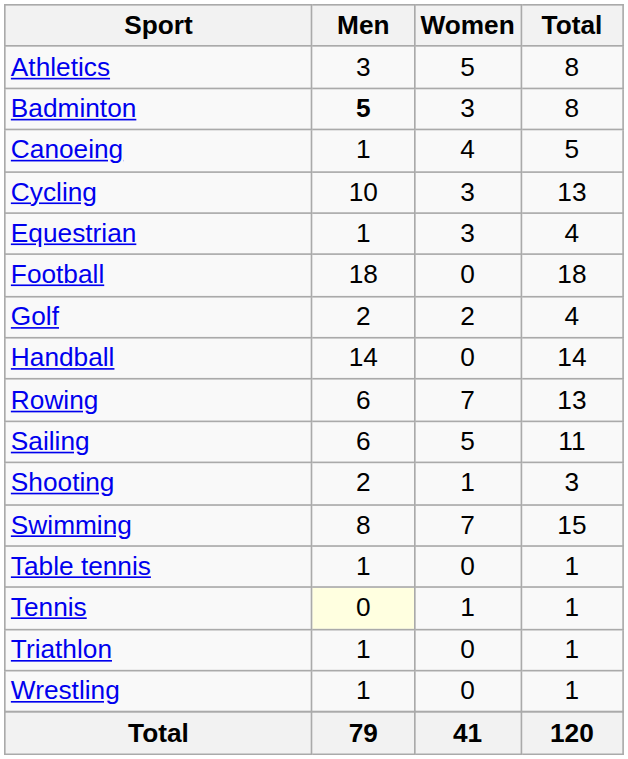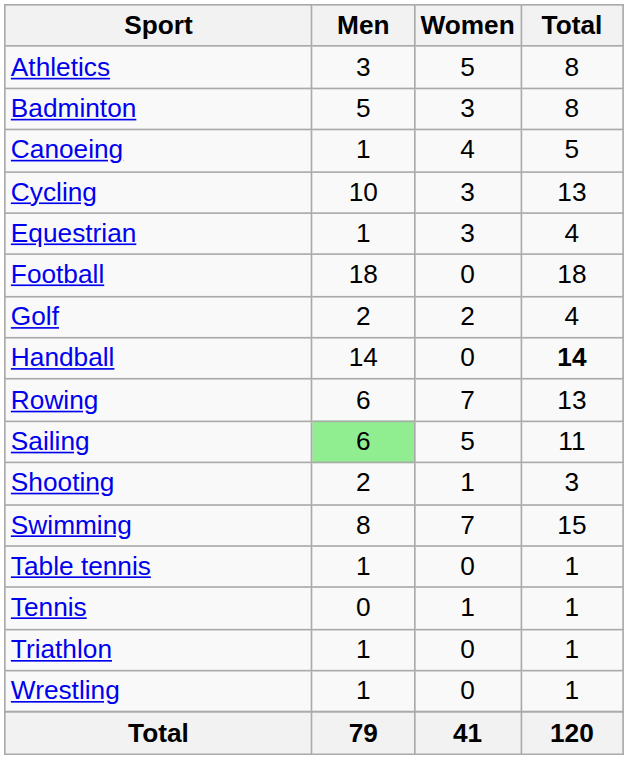(363, 108) bold -> (363, 108) normal
(572, 358) normal -> (572, 358) bold
(363, 441) no background -> (363, 441) lightgreen background
(363, 607) lightyellow background -> (363, 607) no background
